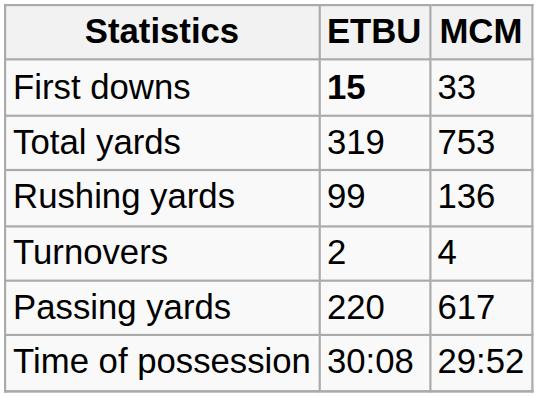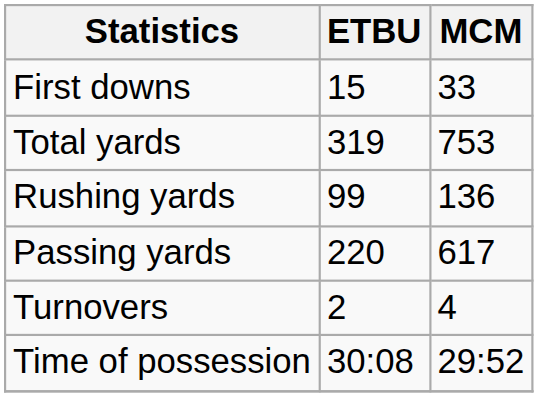(346, 87) bold -> (346, 87) normal
rows swapped: (122, 307) <-> (91, 252)
